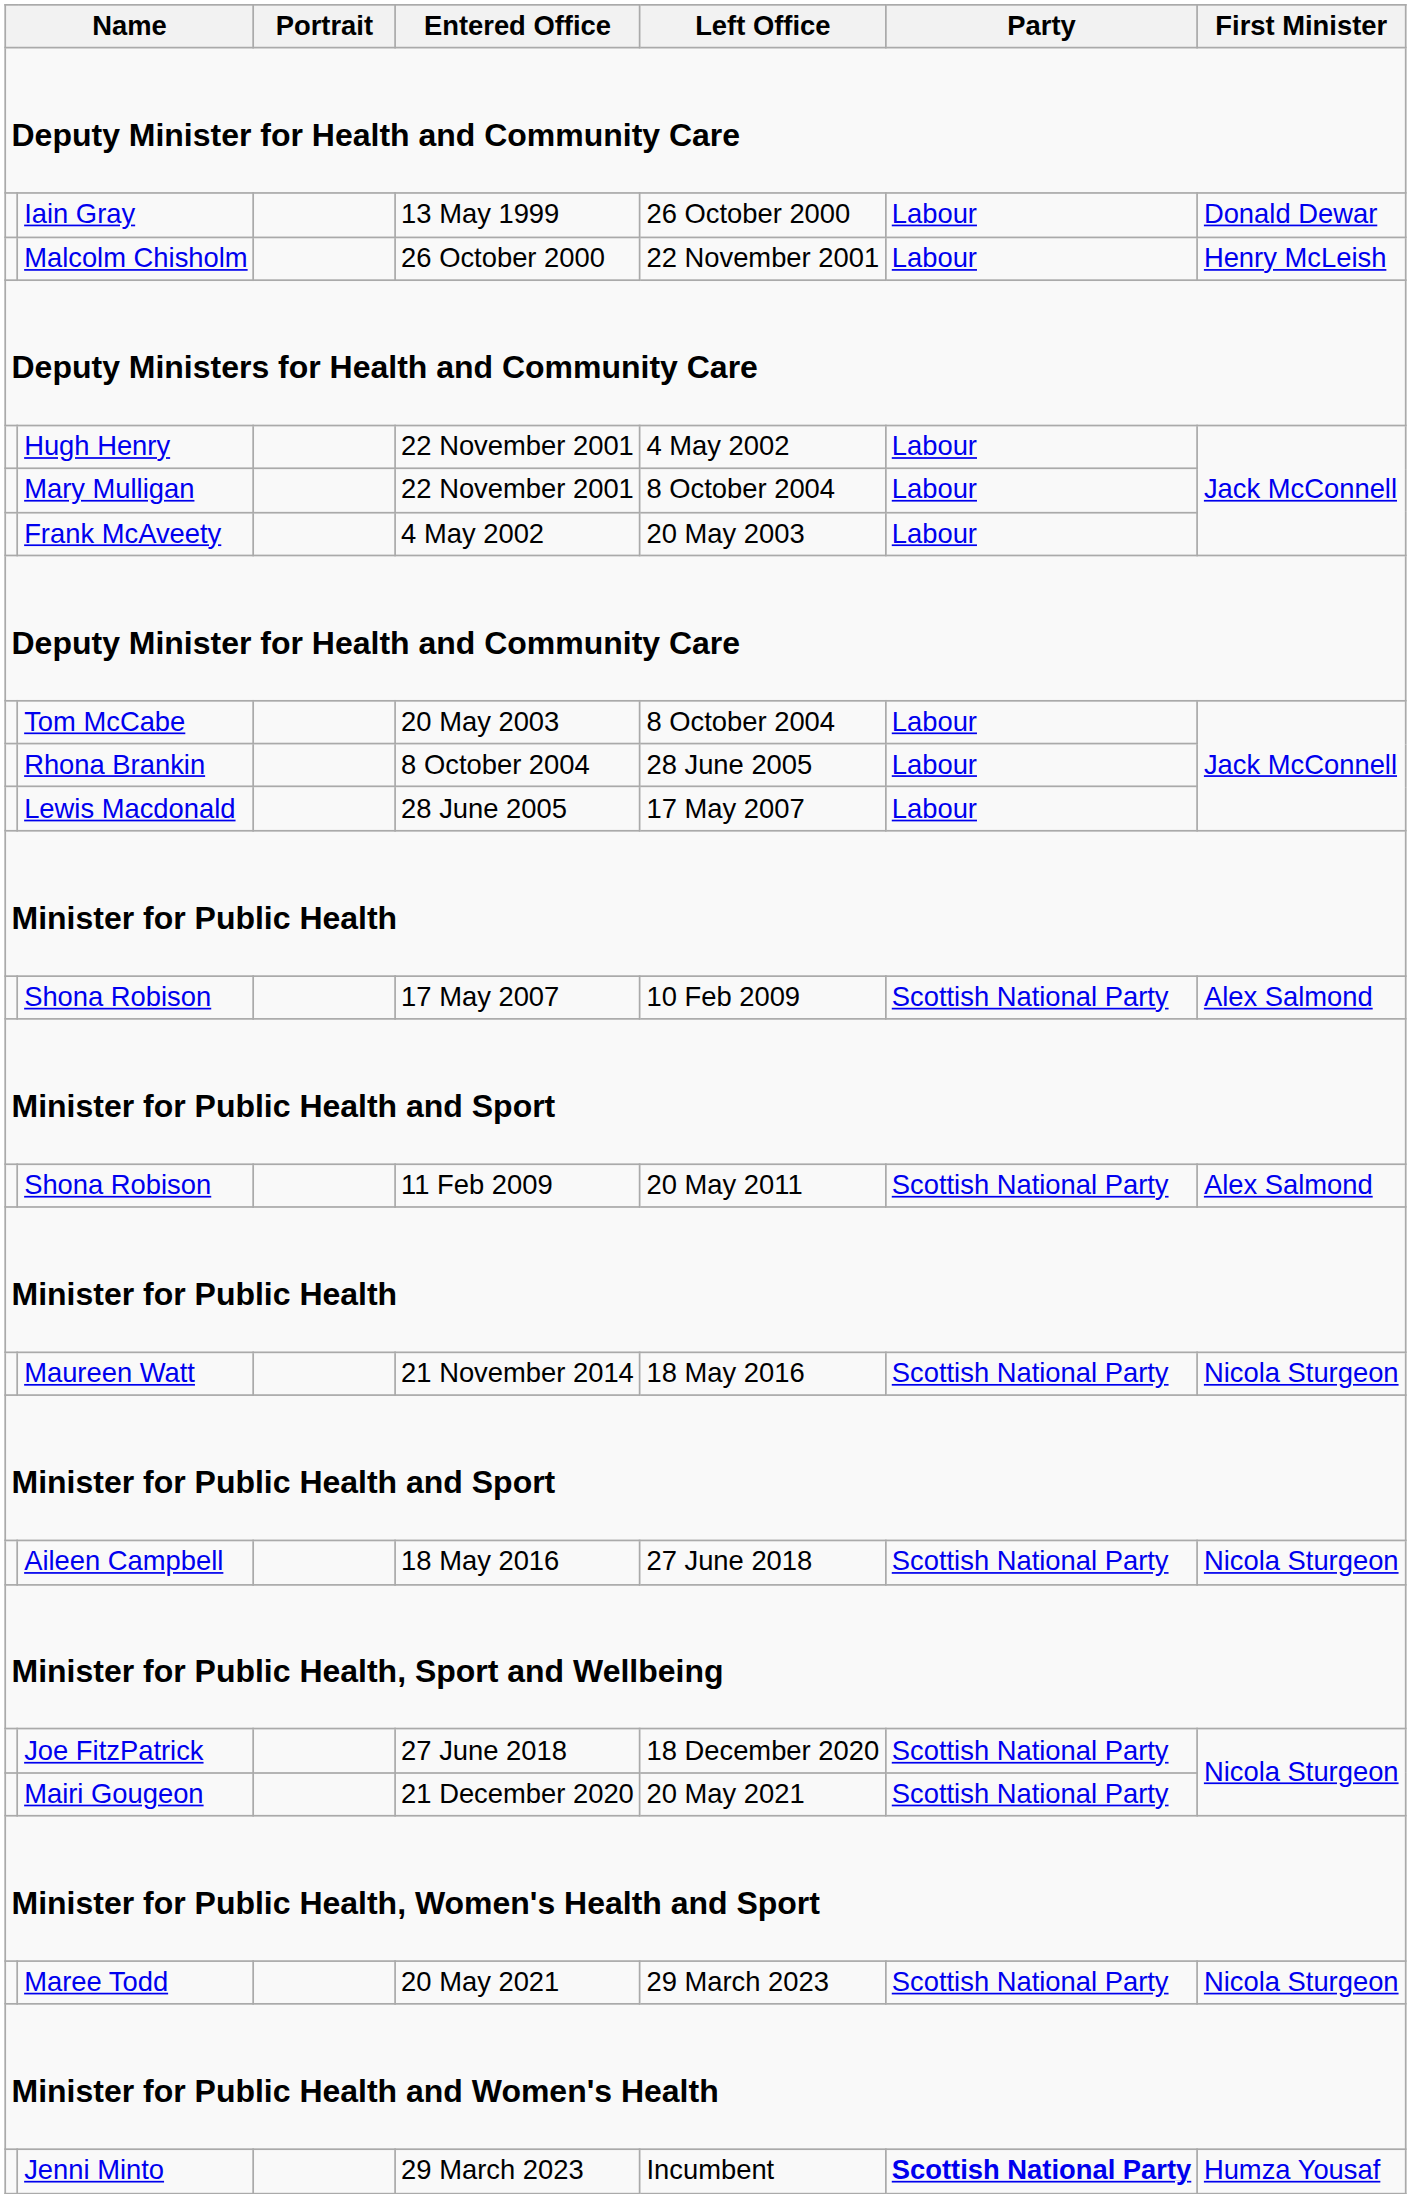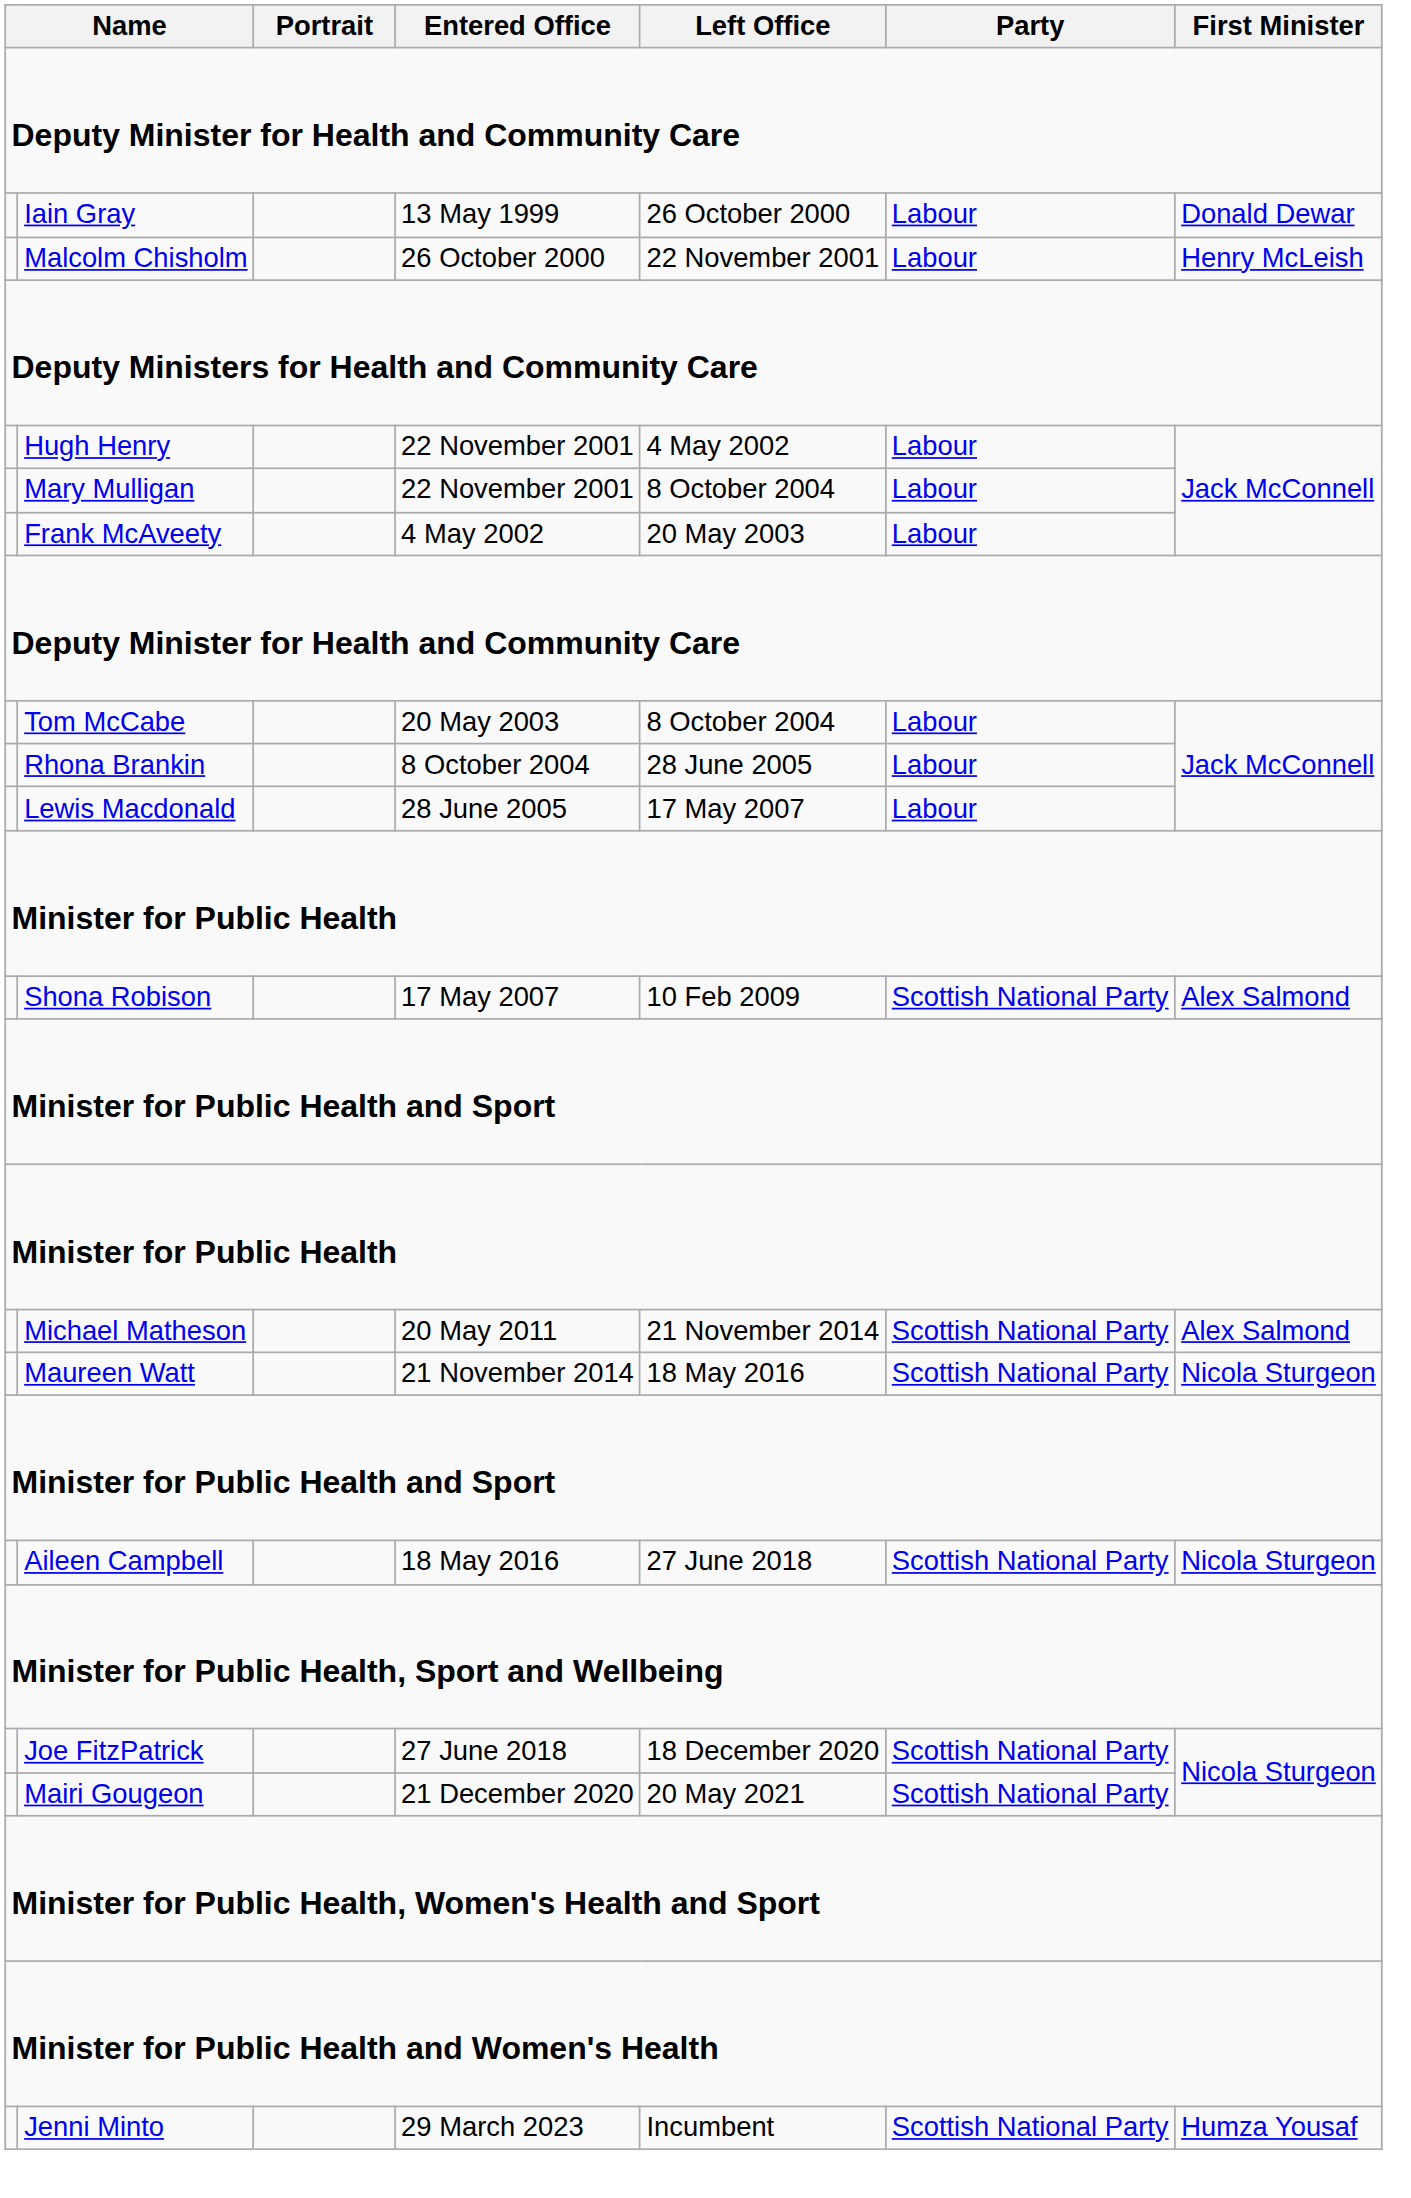- row: (118, 1185)
+ row: (135, 1330)
- row: (96, 1982)
(1042, 2170) bold -> (1030, 2127) normal
